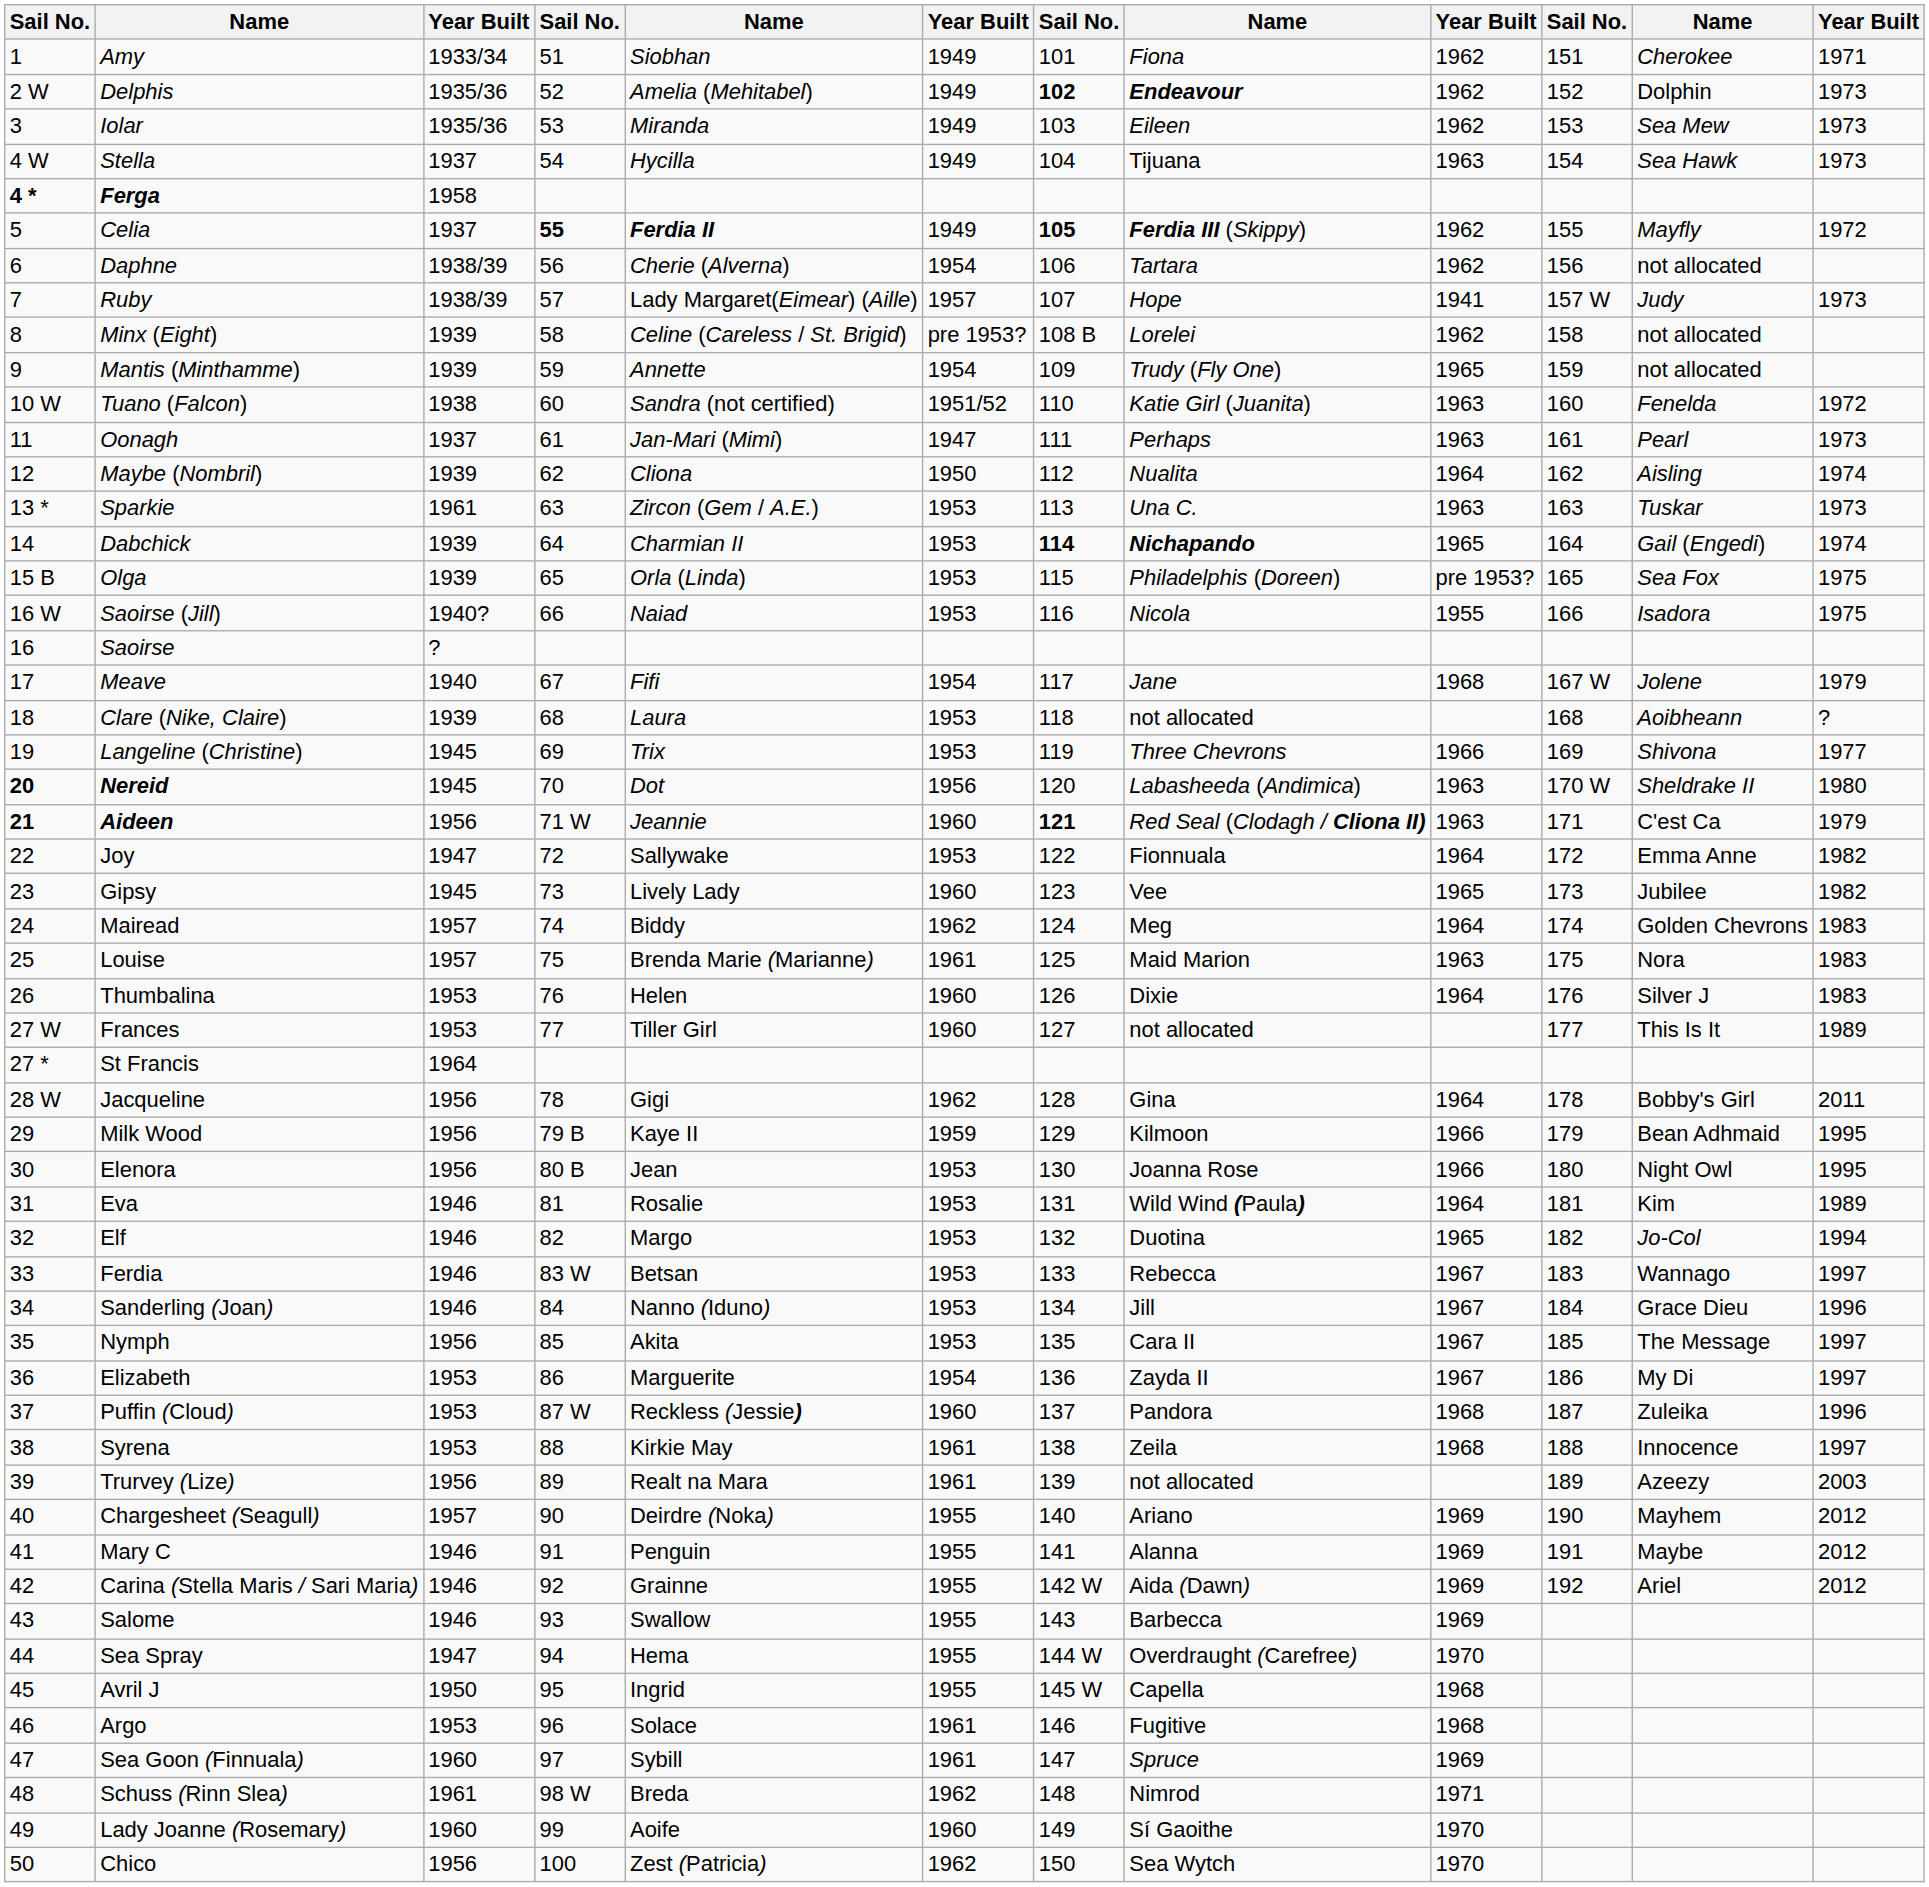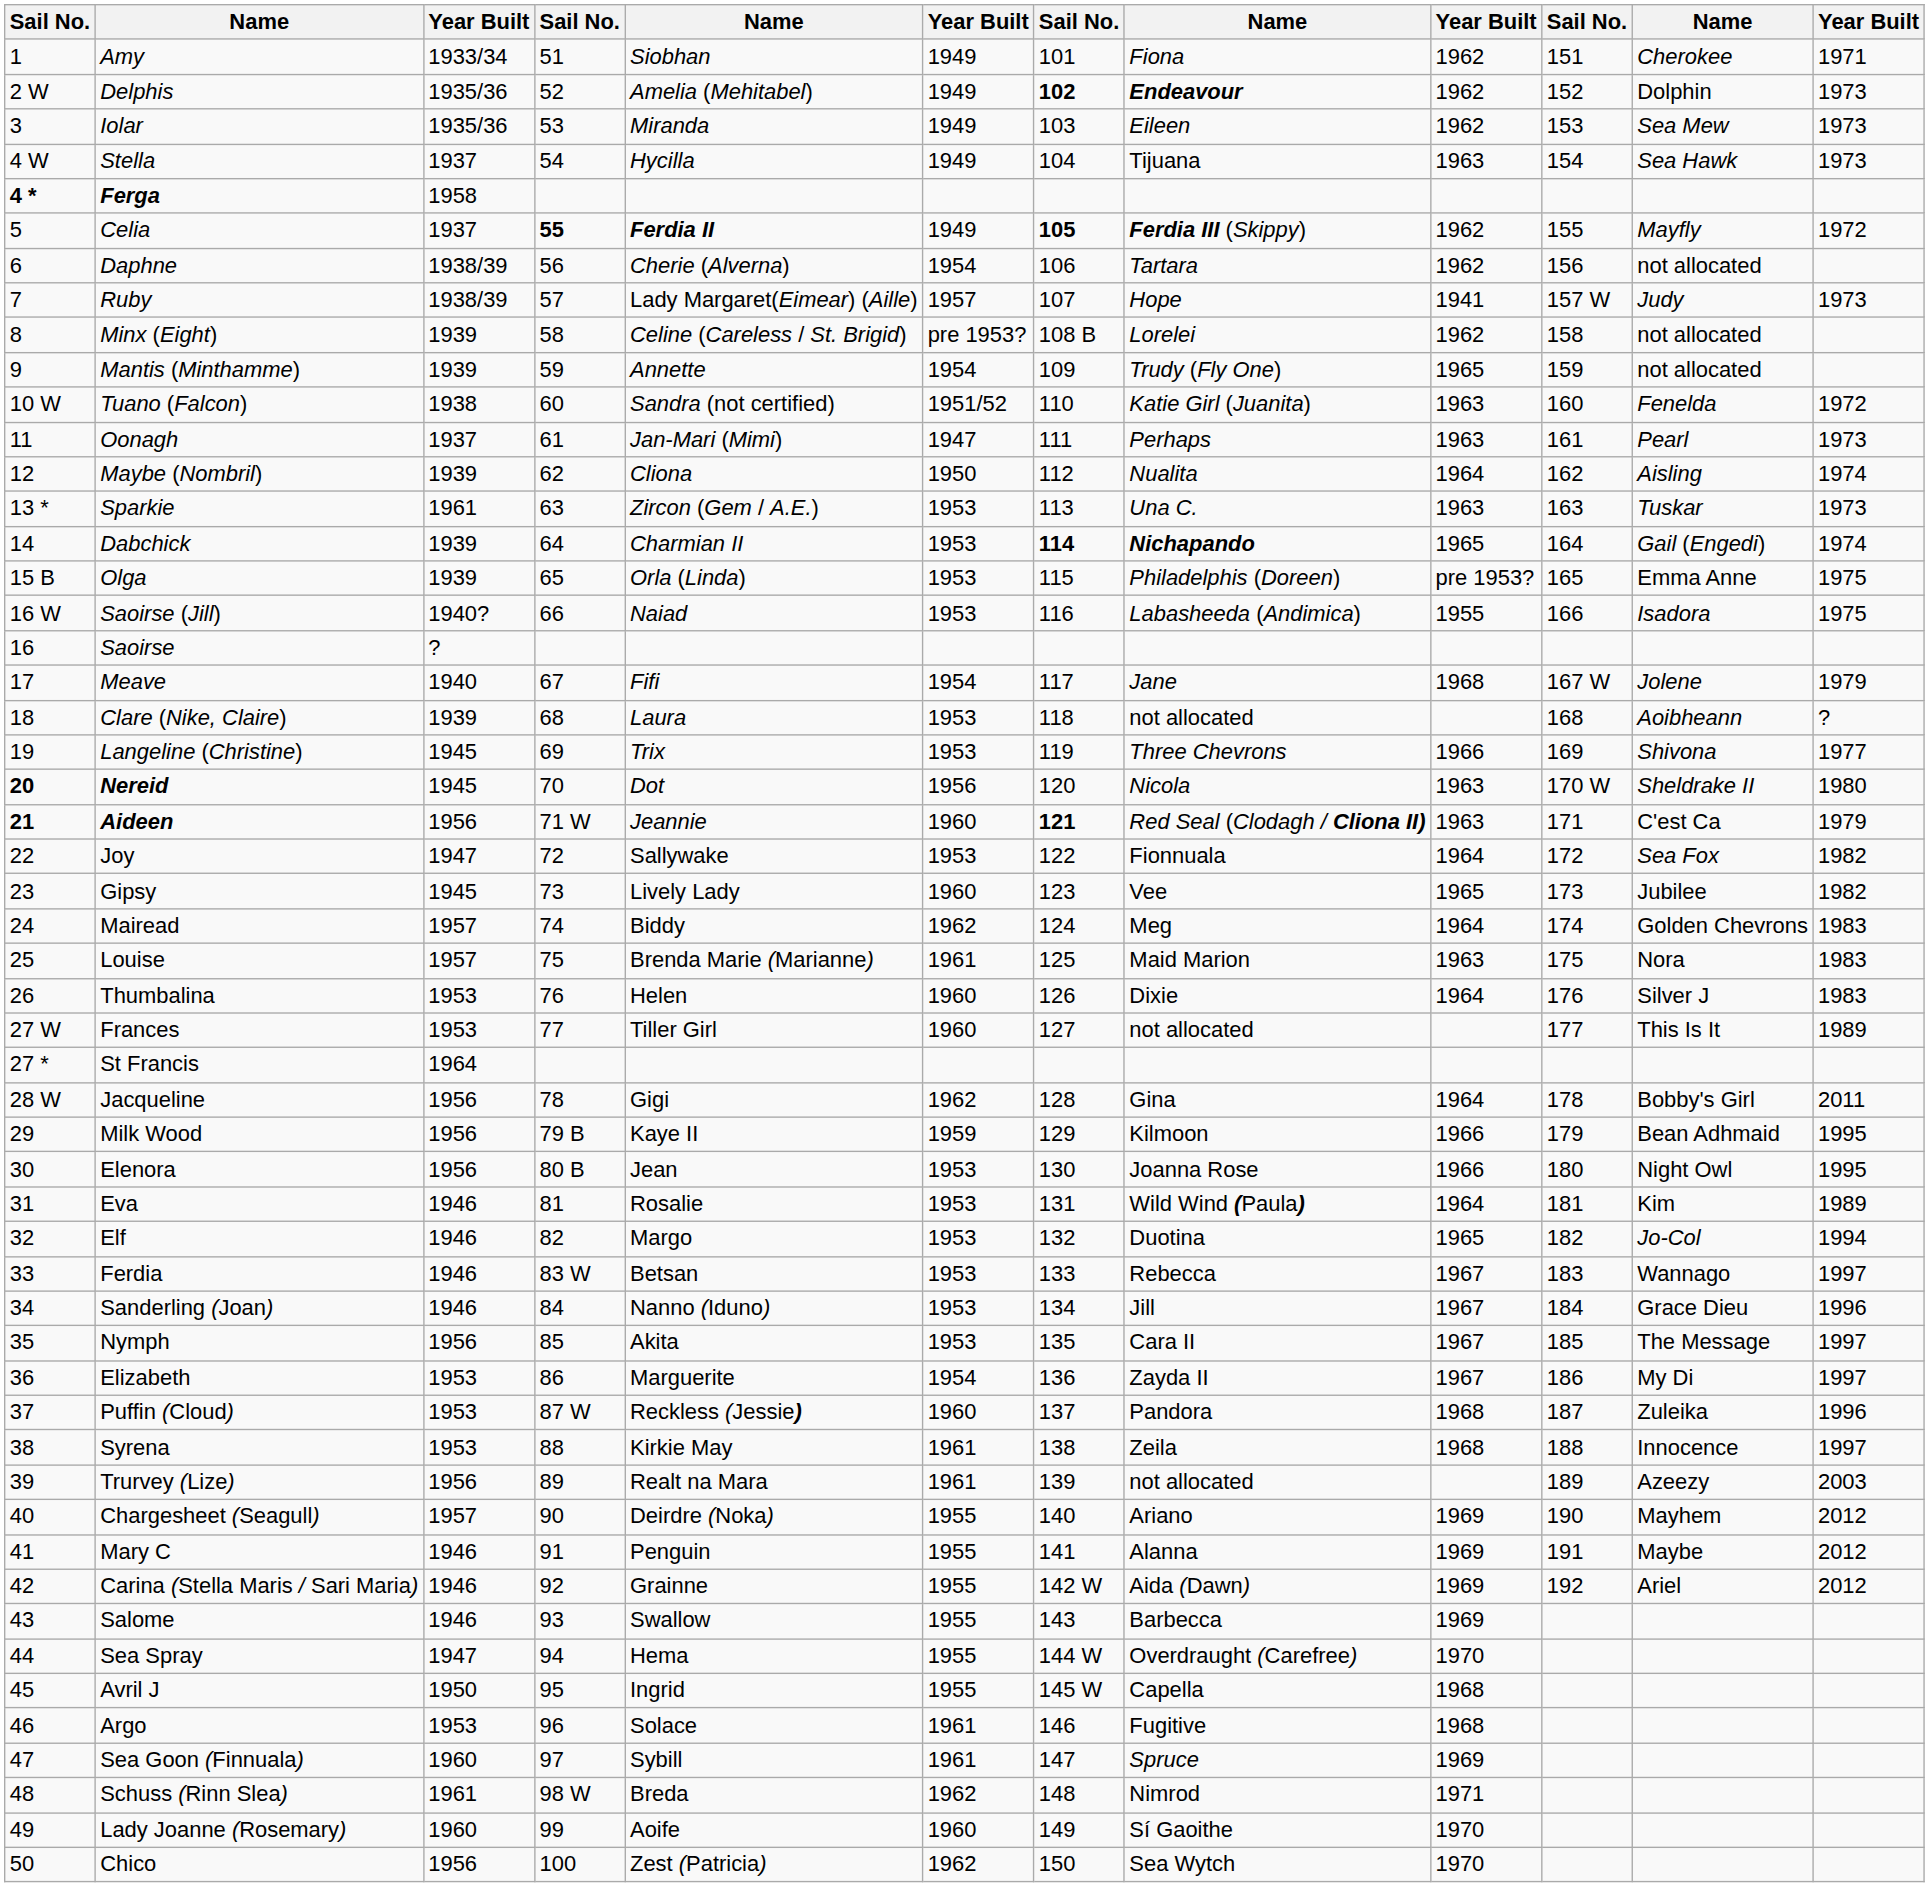(1678, 578) Sea Fox -> (1697, 578) Emma Anne
(1160, 612) Nicola -> (1245, 612) Labasheeda (Andimica)
(1245, 786) Labasheeda (Andimica) -> (1160, 786) Nicola
(1697, 856) Emma Anne -> (1678, 856) Sea Fox
